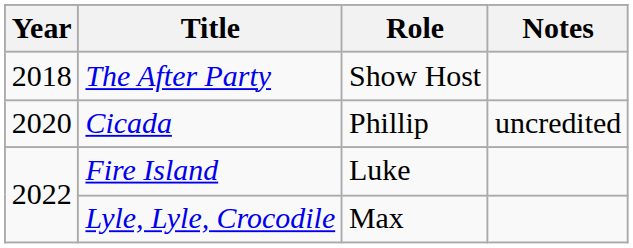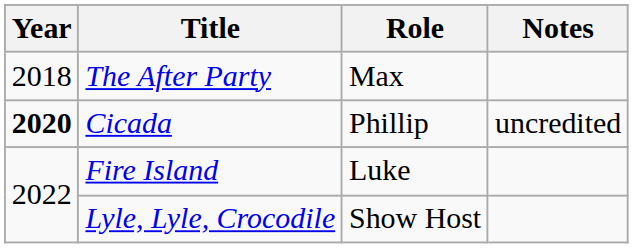(415, 75) Show Host -> (376, 75) Max
(42, 123) normal -> (42, 123) bold
(376, 218) Max -> (415, 218) Show Host
